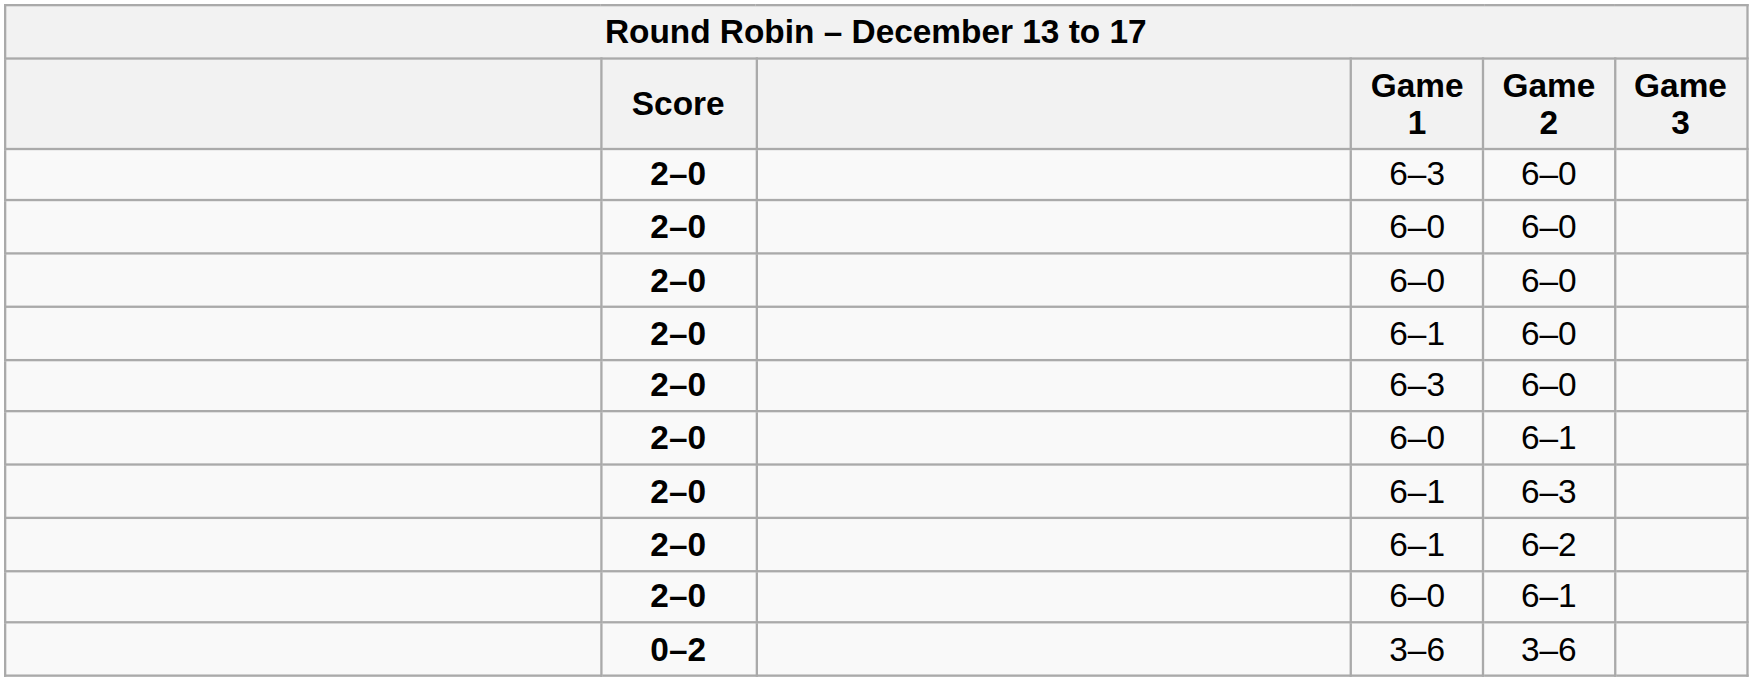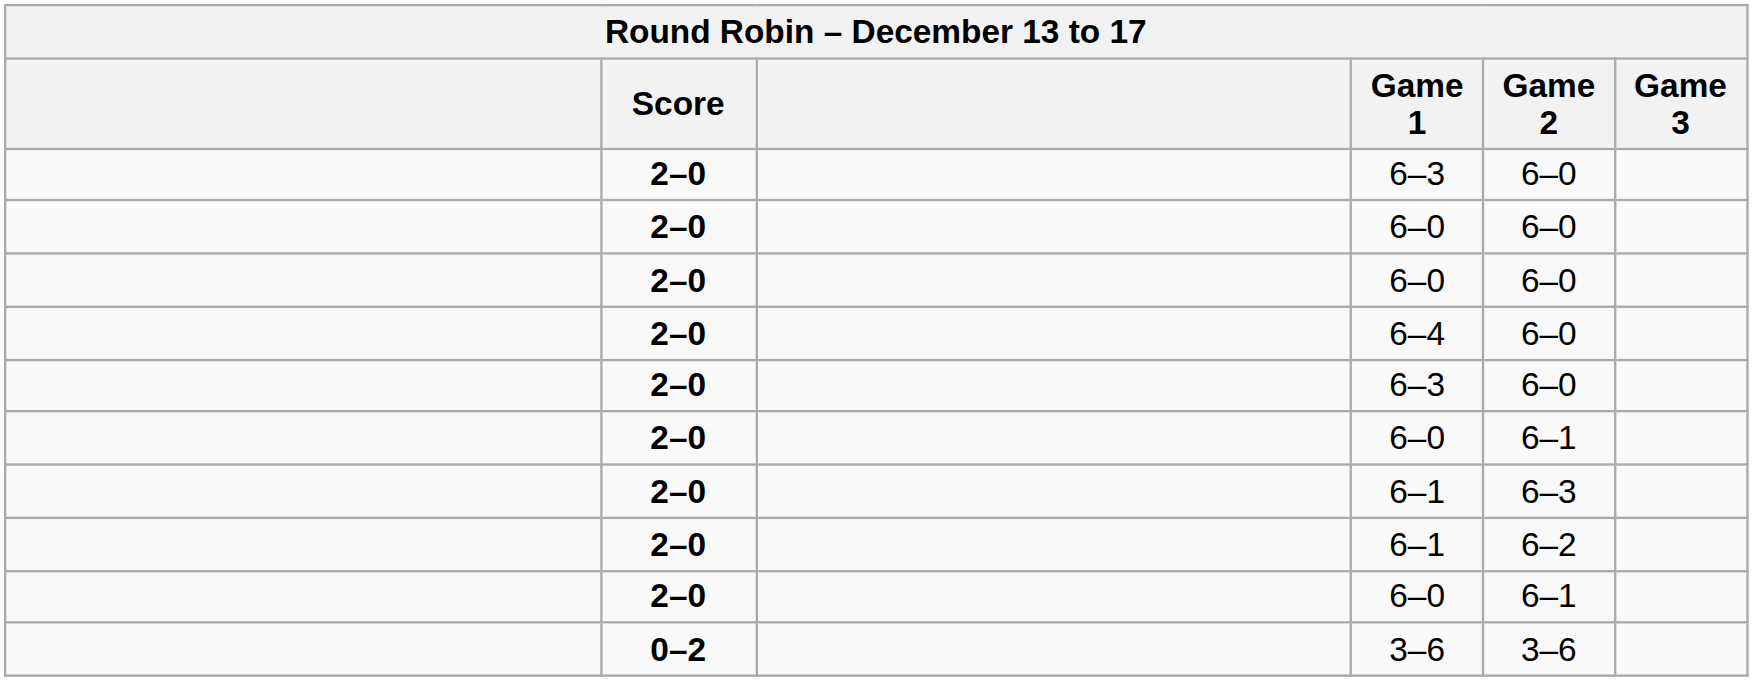(1417, 333) 6–1 -> (1417, 333) 6–4
